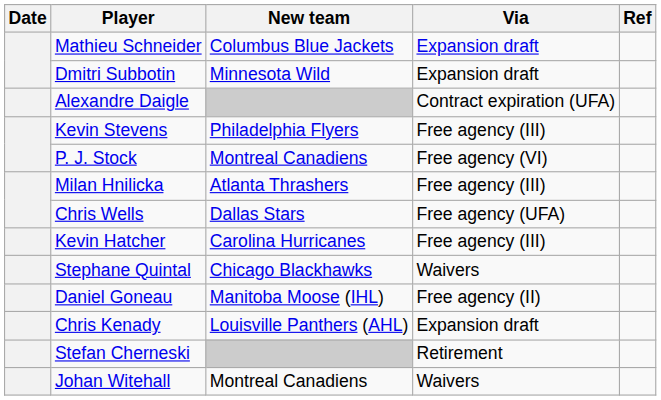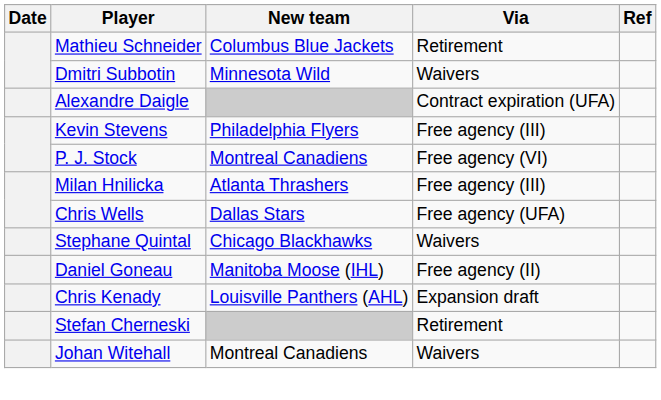(478, 46) Expansion draft -> (459, 46) Retirement
(478, 74) Expansion draft -> (448, 74) Waivers
- row: (110, 241)
